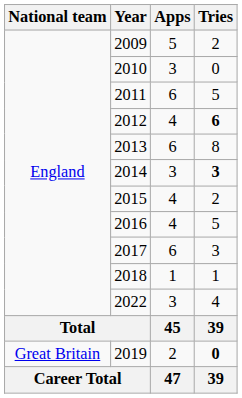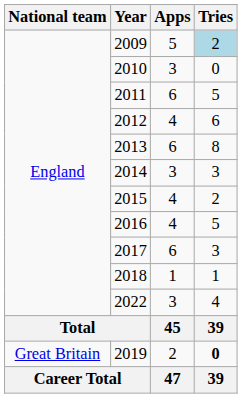(216, 43) no background -> (216, 43) lightblue background
(216, 120) bold -> (216, 120) normal
(216, 172) bold -> (216, 172) normal
